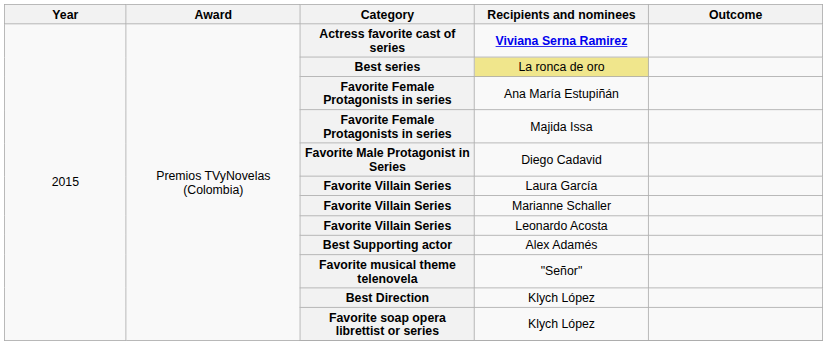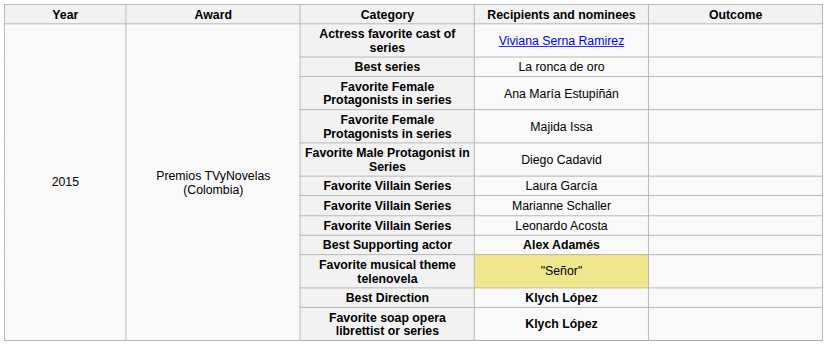(561, 41) bold -> (561, 41) normal
(561, 67) khaki background -> (561, 67) no background
(561, 245) normal -> (561, 245) bold
(561, 271) no background -> (561, 271) khaki background
(561, 298) normal -> (561, 298) bold
(561, 324) normal -> (561, 324) bold
